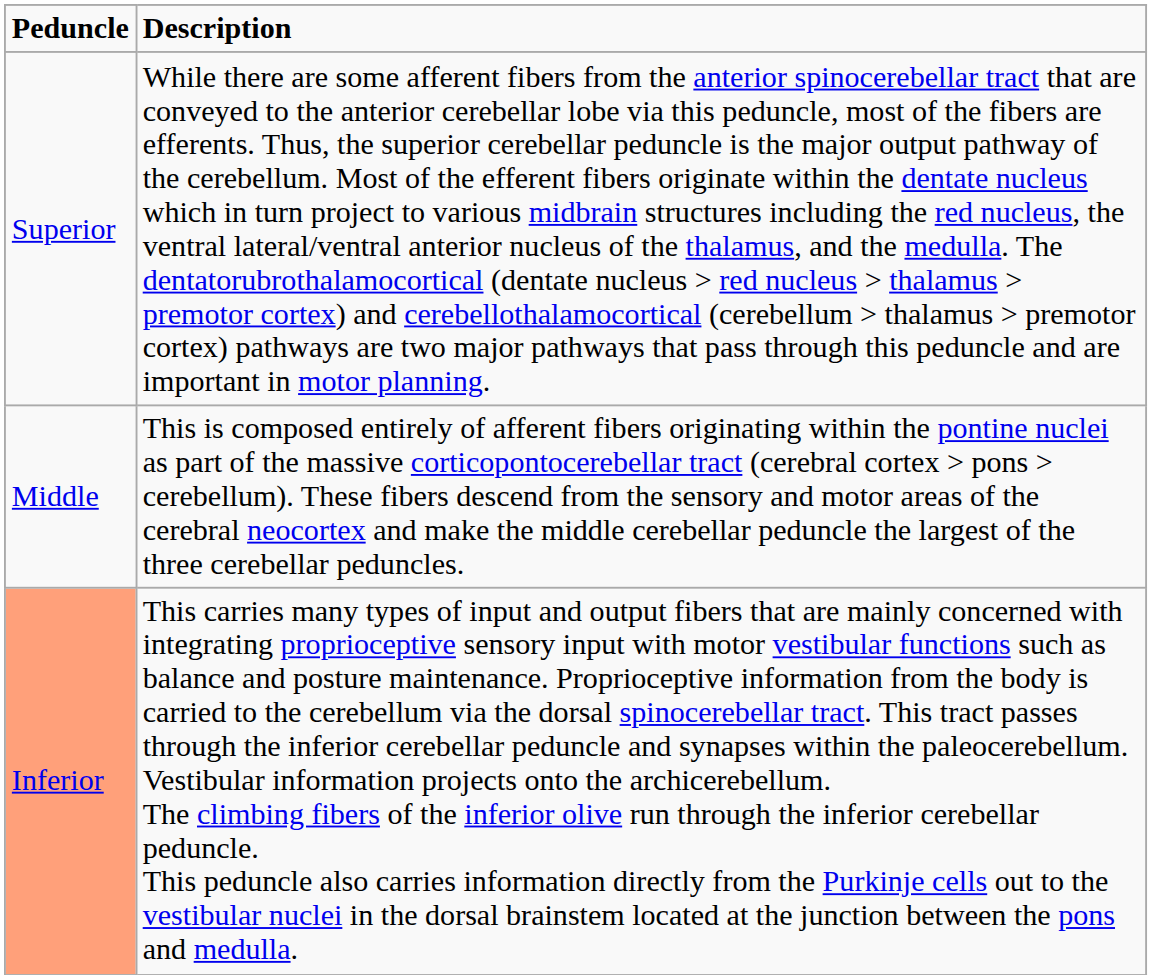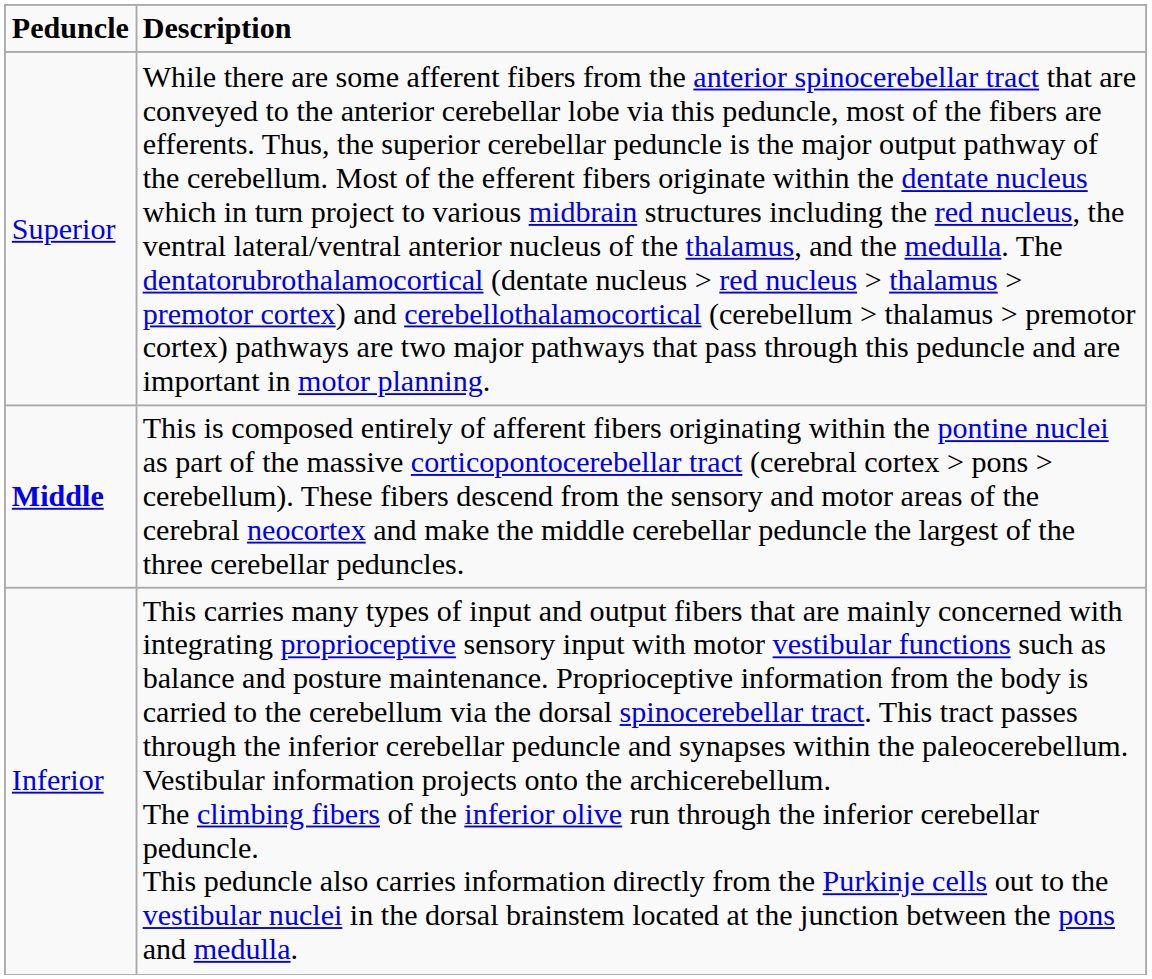(55, 496) normal -> (58, 496) bold
(58, 780) lightsalmon background -> (58, 780) no background
